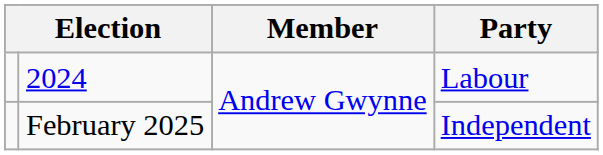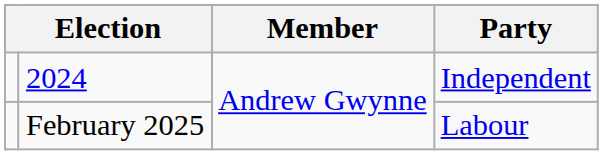(485, 76) Labour -> (516, 76) Independent
(516, 125) Independent -> (485, 125) Labour
